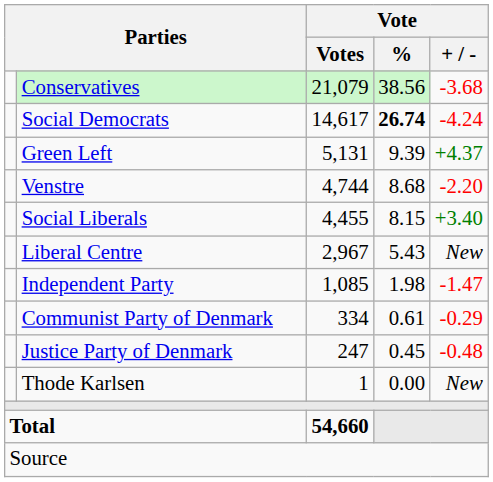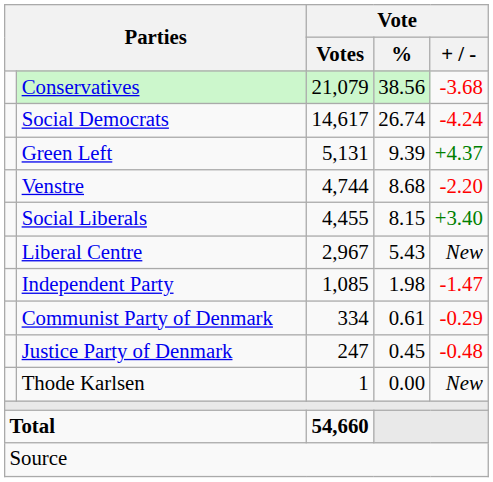(402, 119) bold -> (402, 119) normal
